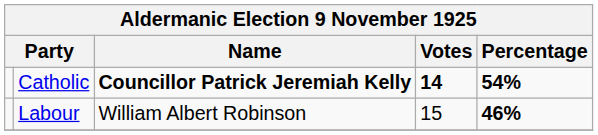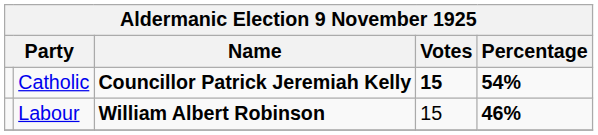(431, 82) 14 -> (431, 82) 15
(202, 113) normal -> (212, 113) bold
